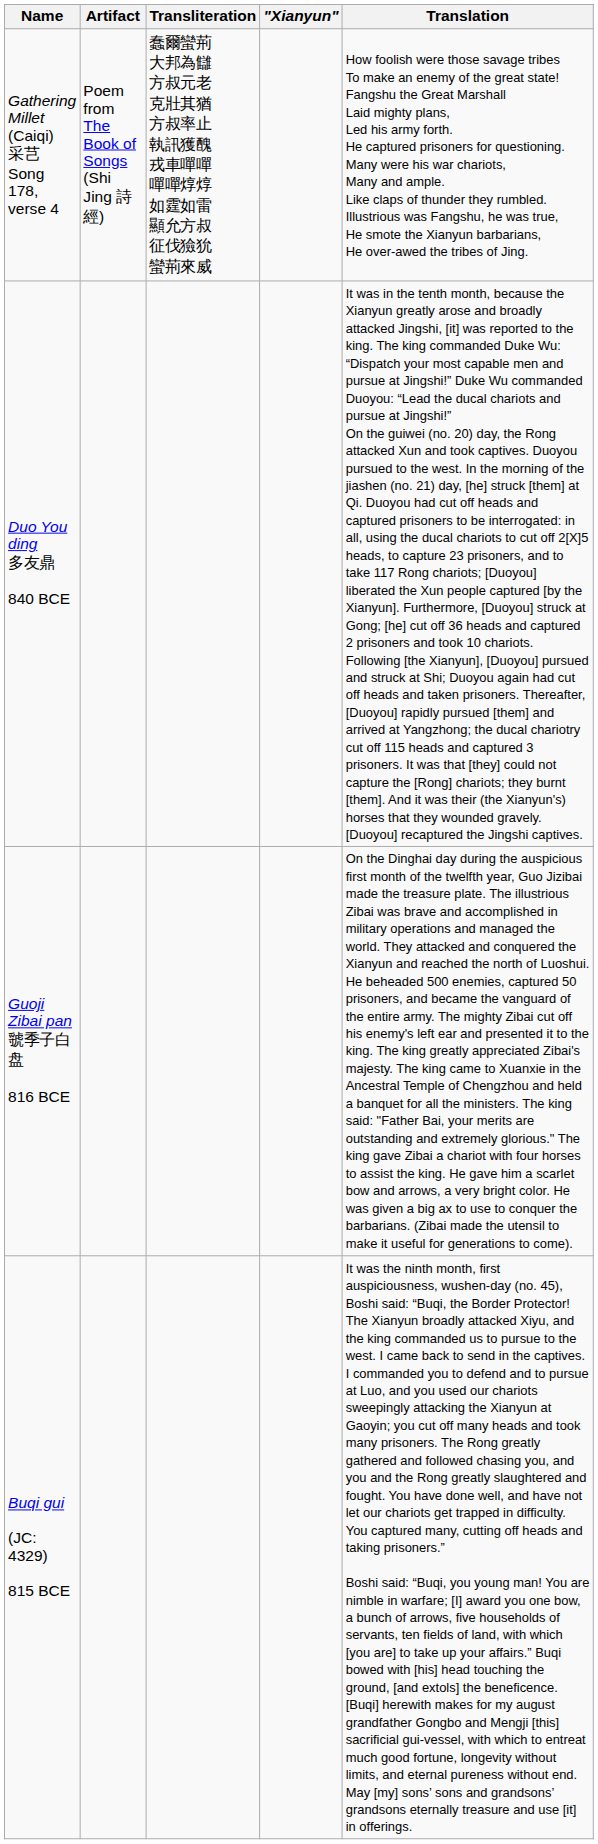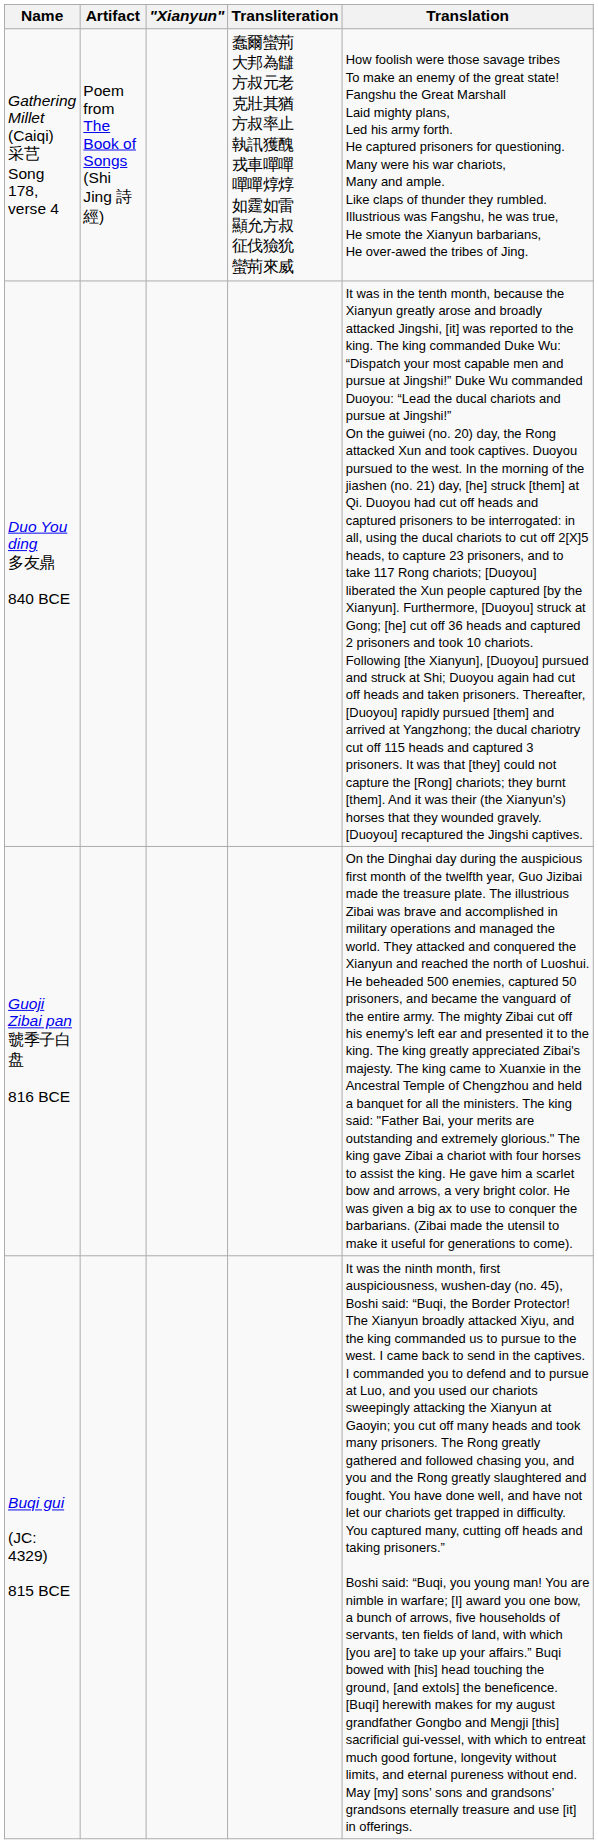columns swapped: (203, 16) <-> (301, 16)
